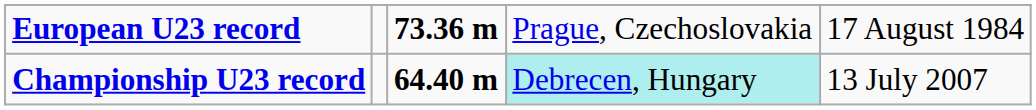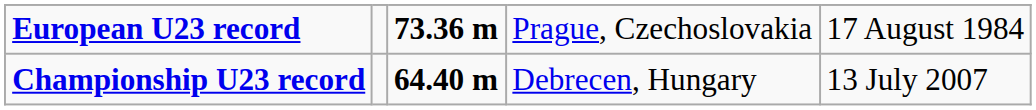(635, 78) paleturquoise background -> (635, 78) no background
